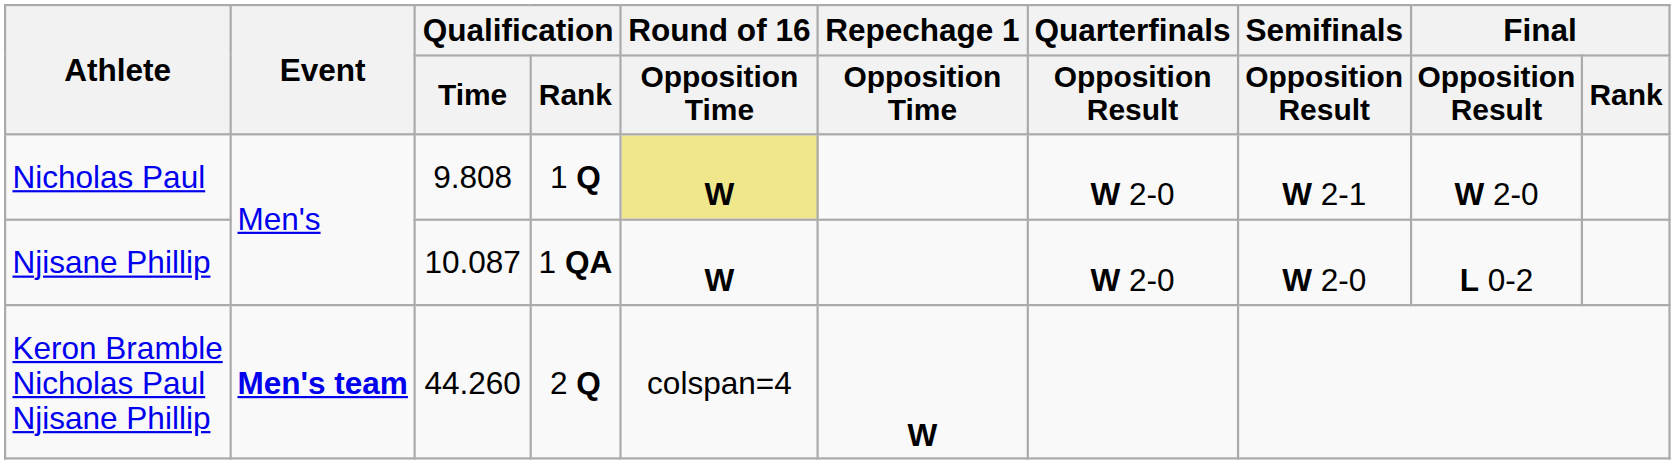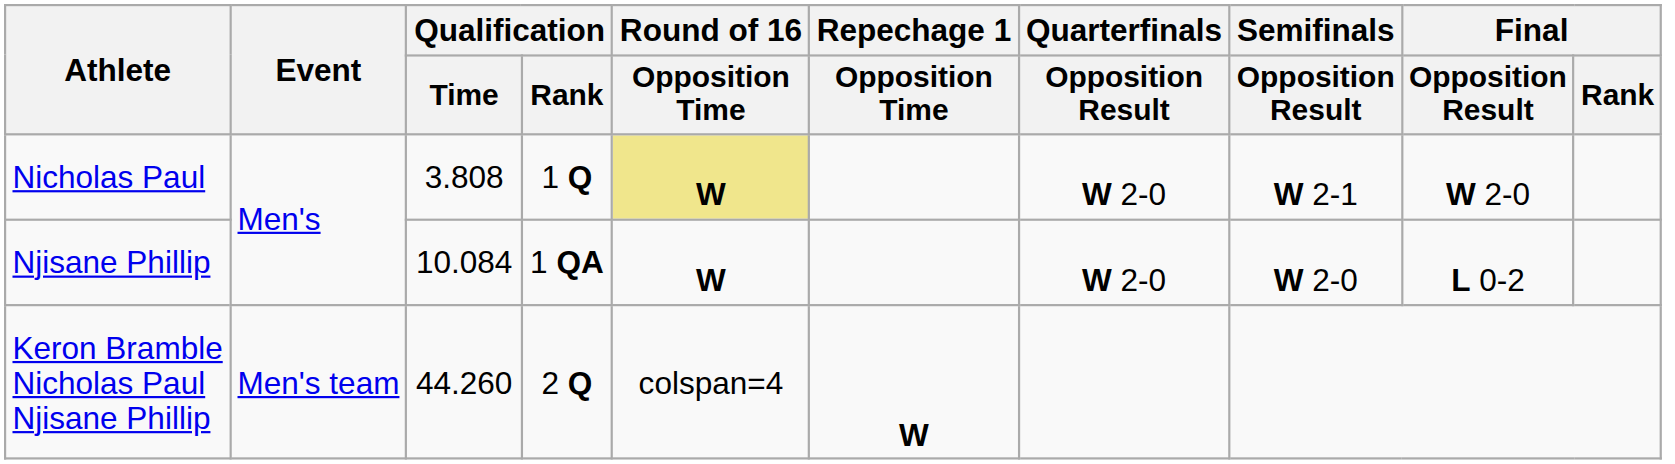(473, 178) 9.808 -> (464, 178) 3.808
(473, 262) 10.087 -> (464, 262) 10.084
(323, 382) bold -> (318, 382) normal
